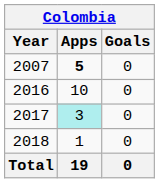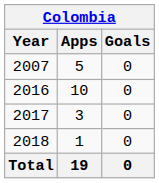(79, 67) bold -> (79, 67) normal
(79, 116) paleturquoise background -> (79, 116) no background
